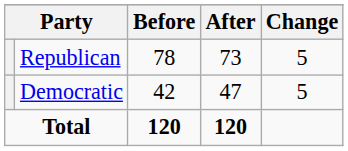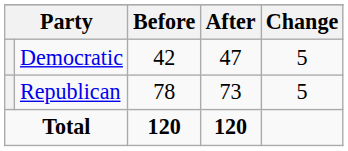rows swapped: (70, 57) <-> (71, 92)
